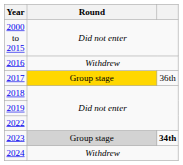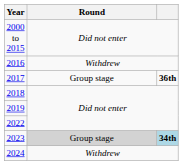(92, 78) gold background -> (92, 78) no background
(168, 78) normal -> (168, 78) bold
(168, 138) no background -> (168, 138) lightblue background
